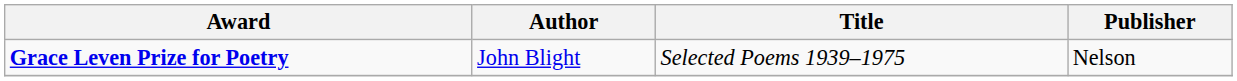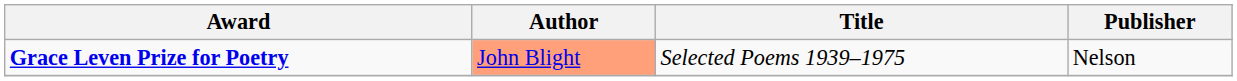(529, 57) no background -> (529, 57) lightsalmon background
